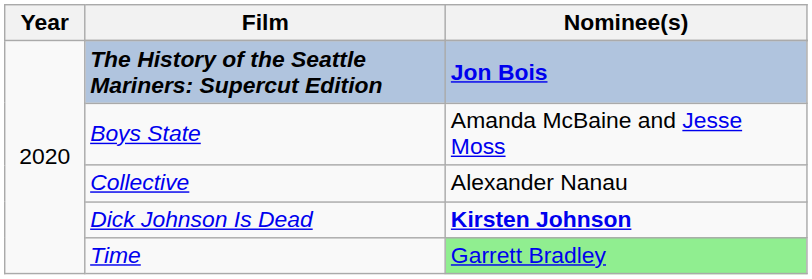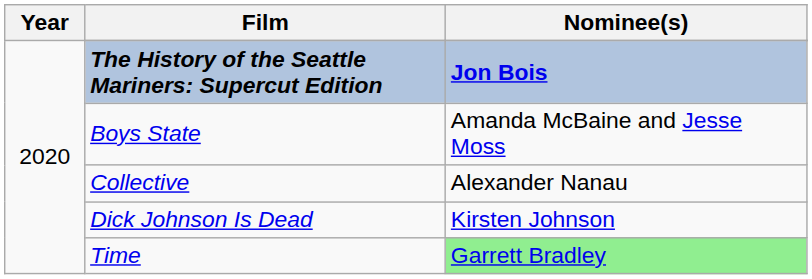(541, 219) bold -> (533, 219) normal
